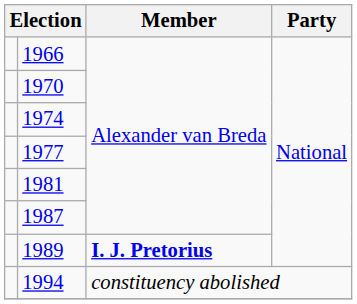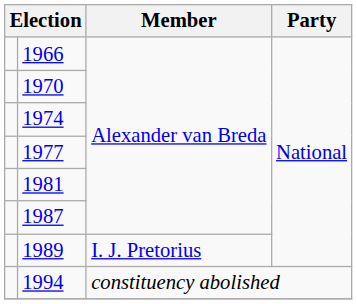(152, 250) bold -> (146, 250) normal
